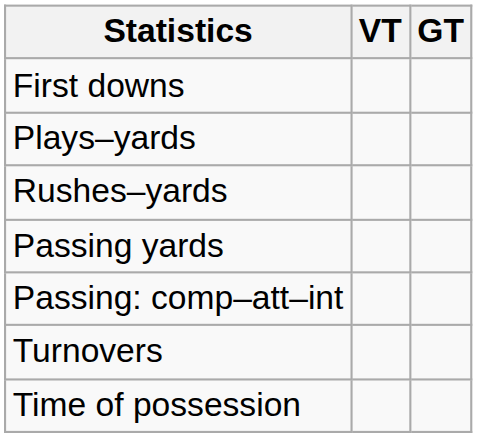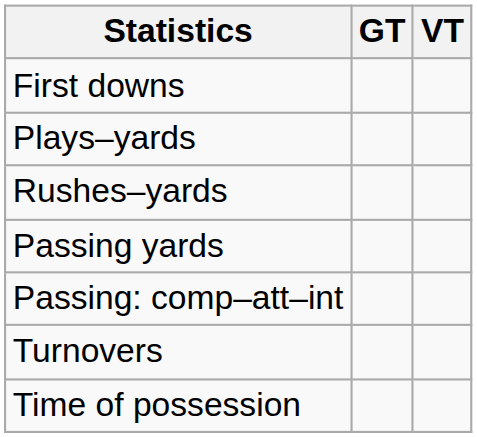columns swapped: (380, 31) <-> (441, 31)
